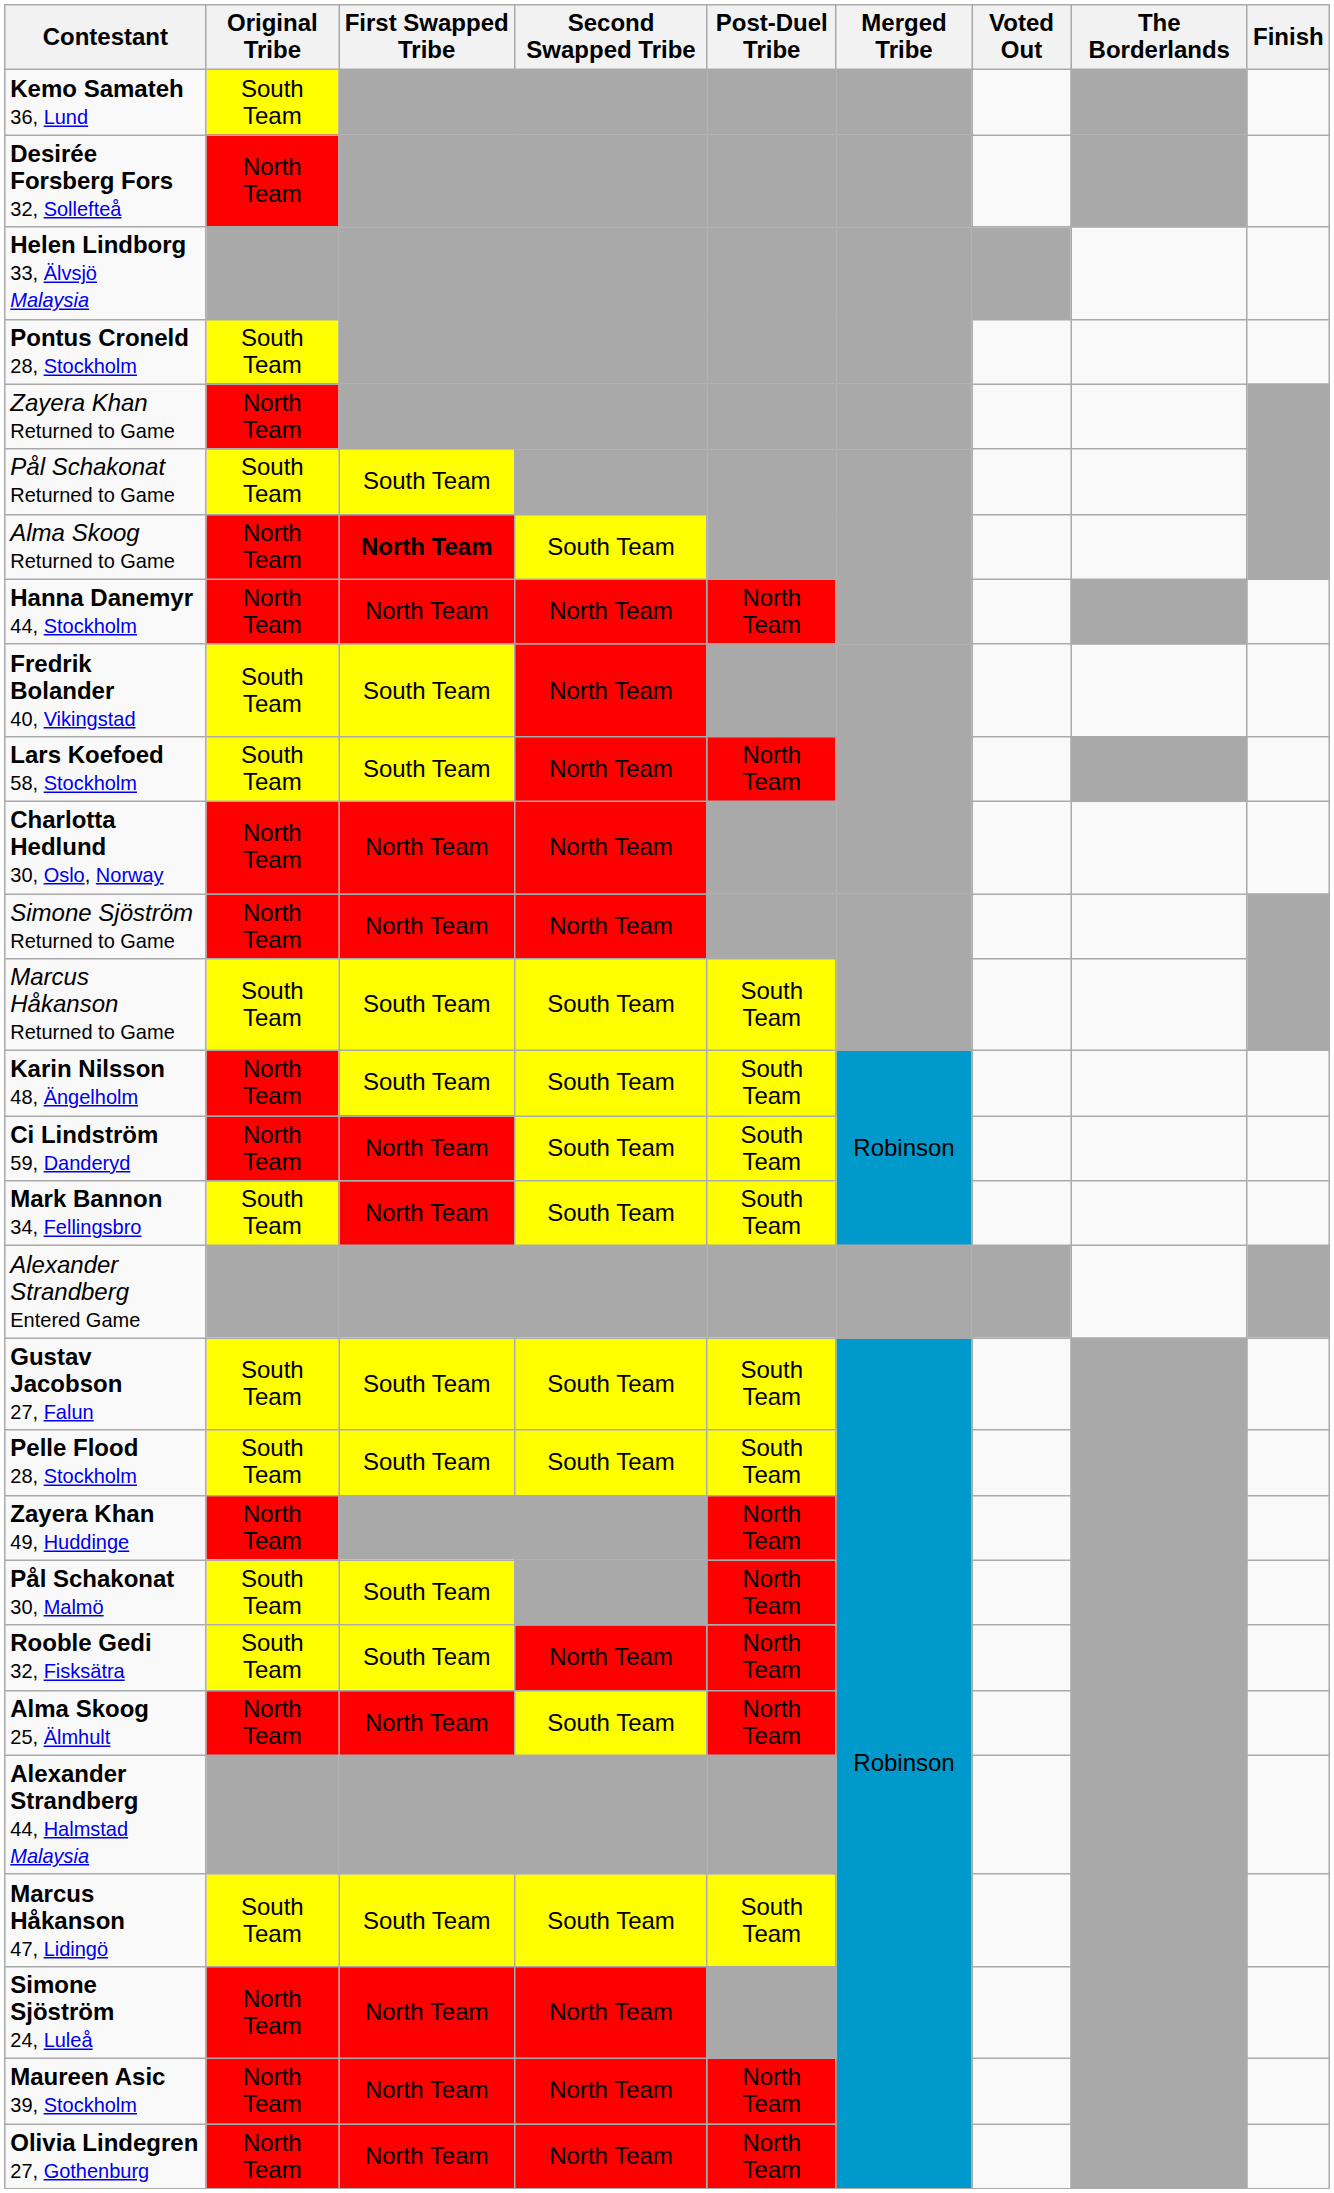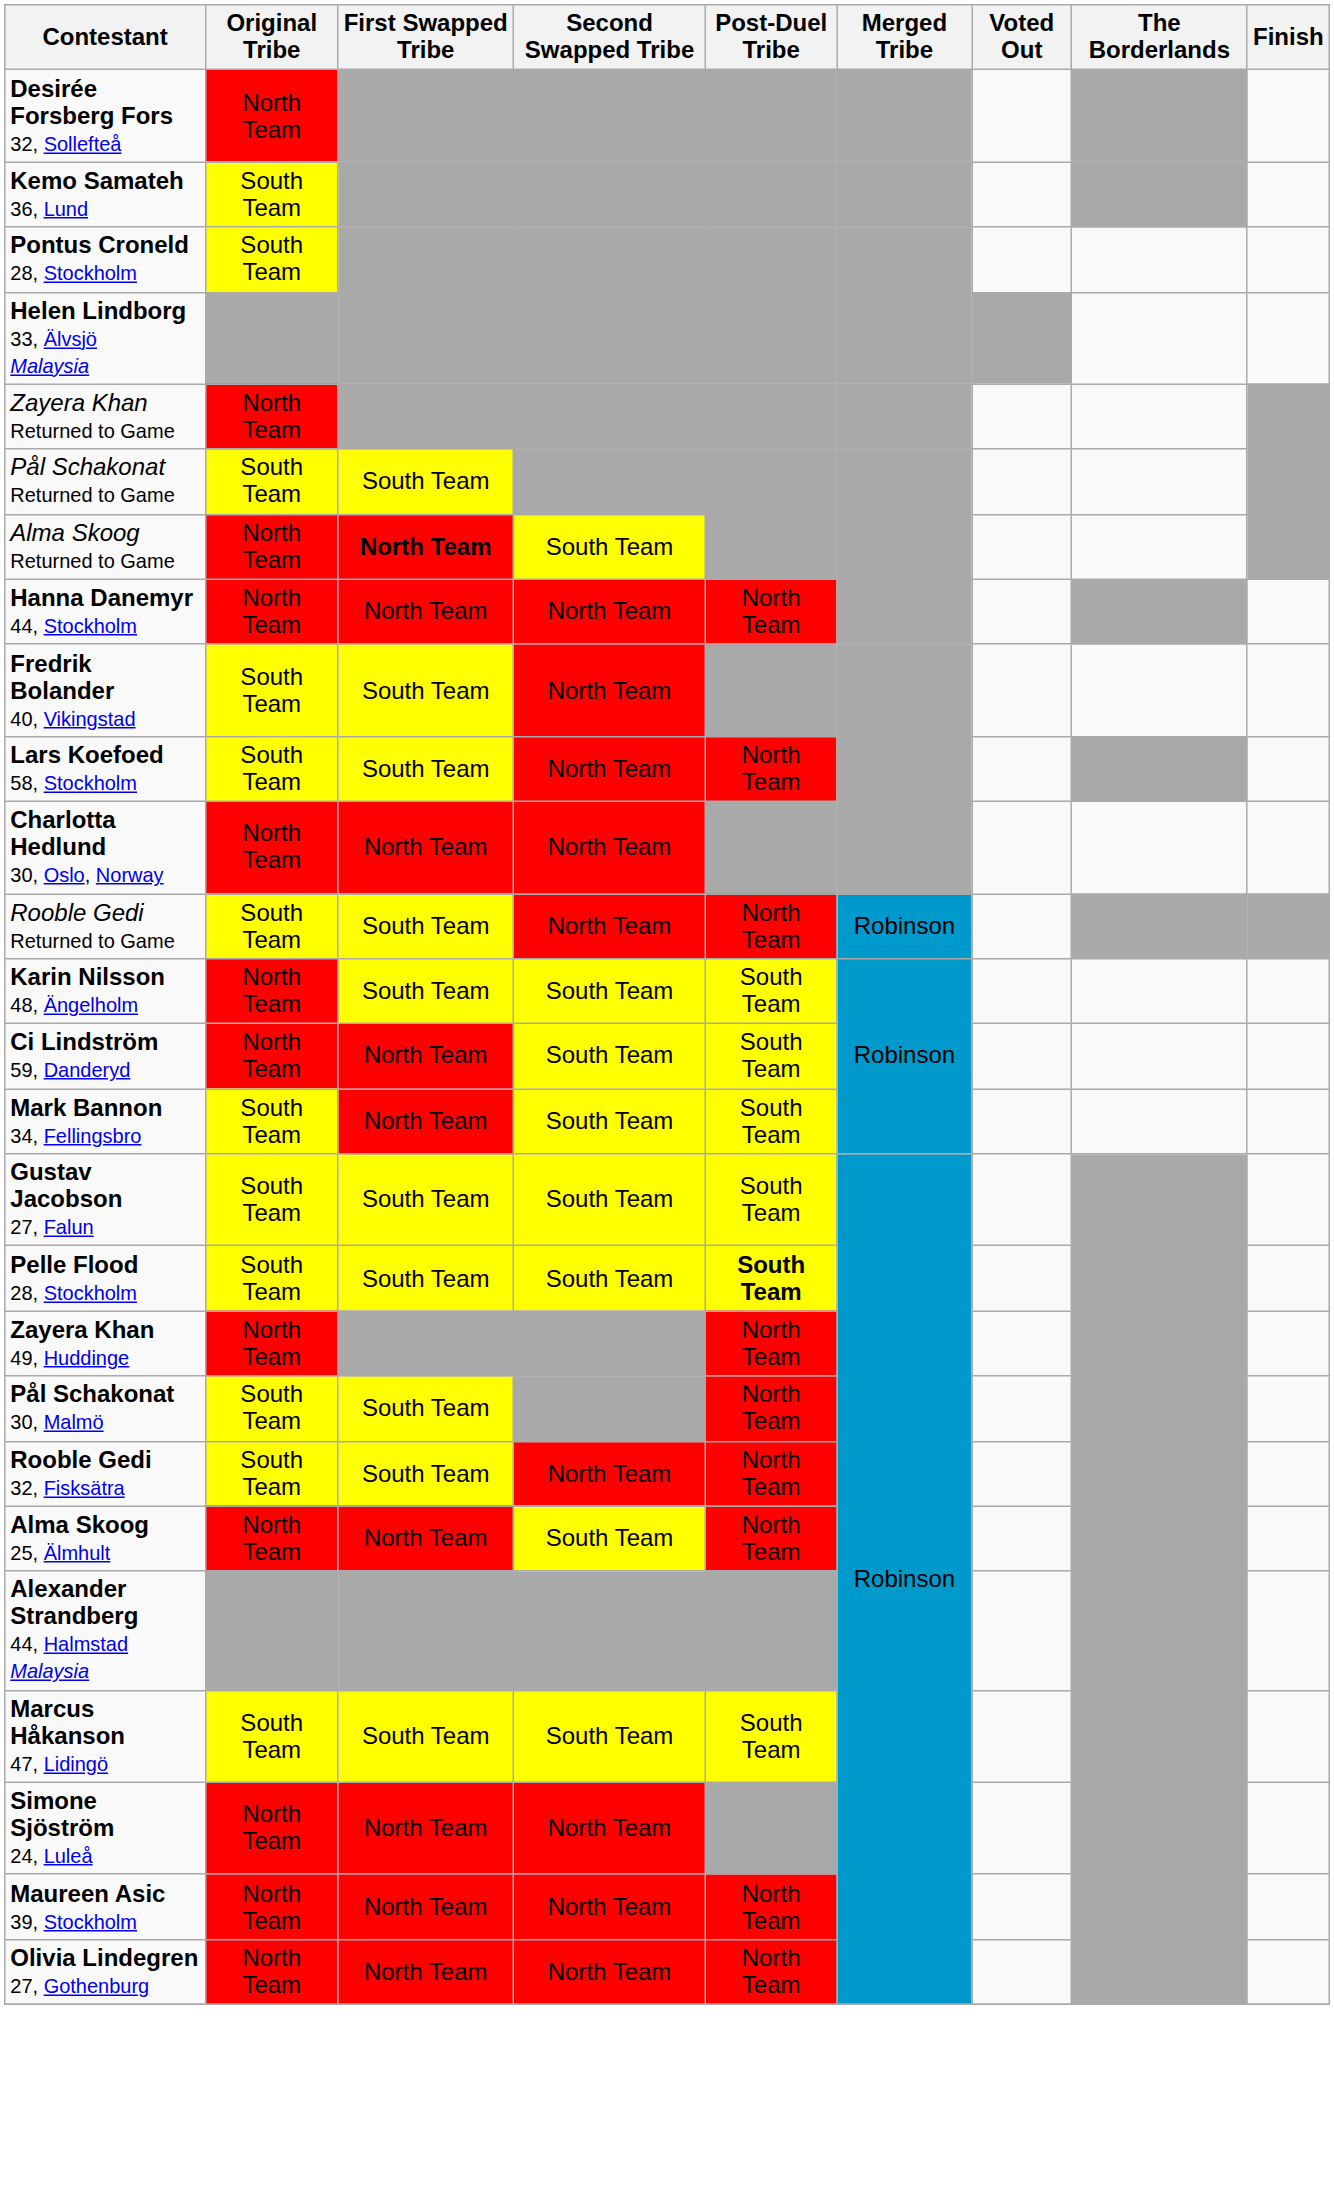rows swapped: (92, 180) <-> (97, 102)
rows swapped: (98, 272) <-> (100, 351)
- row: (102, 925)
+ row: (93, 925)
- row: (93, 1004)
- row: (75, 1291)
(772, 1462) normal -> (771, 1278) bold
